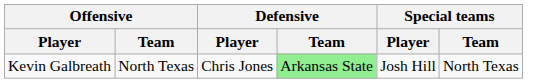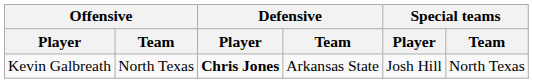(237, 66) normal -> (240, 66) bold
(327, 66) lightgreen background -> (333, 66) no background
